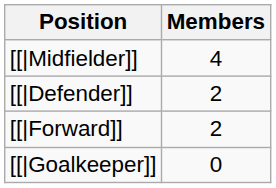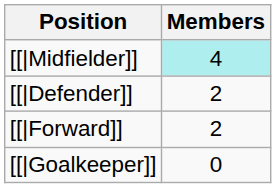(216, 57) no background -> (216, 57) paleturquoise background
